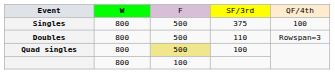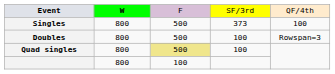(240, 23) 375 -> (240, 23) 373
(240, 36) 110 -> (240, 36) 100
